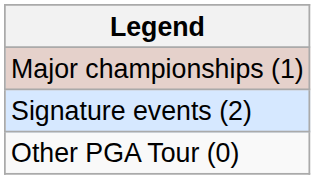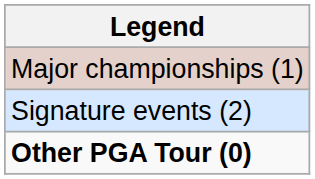(125, 153) normal -> (131, 153) bold
